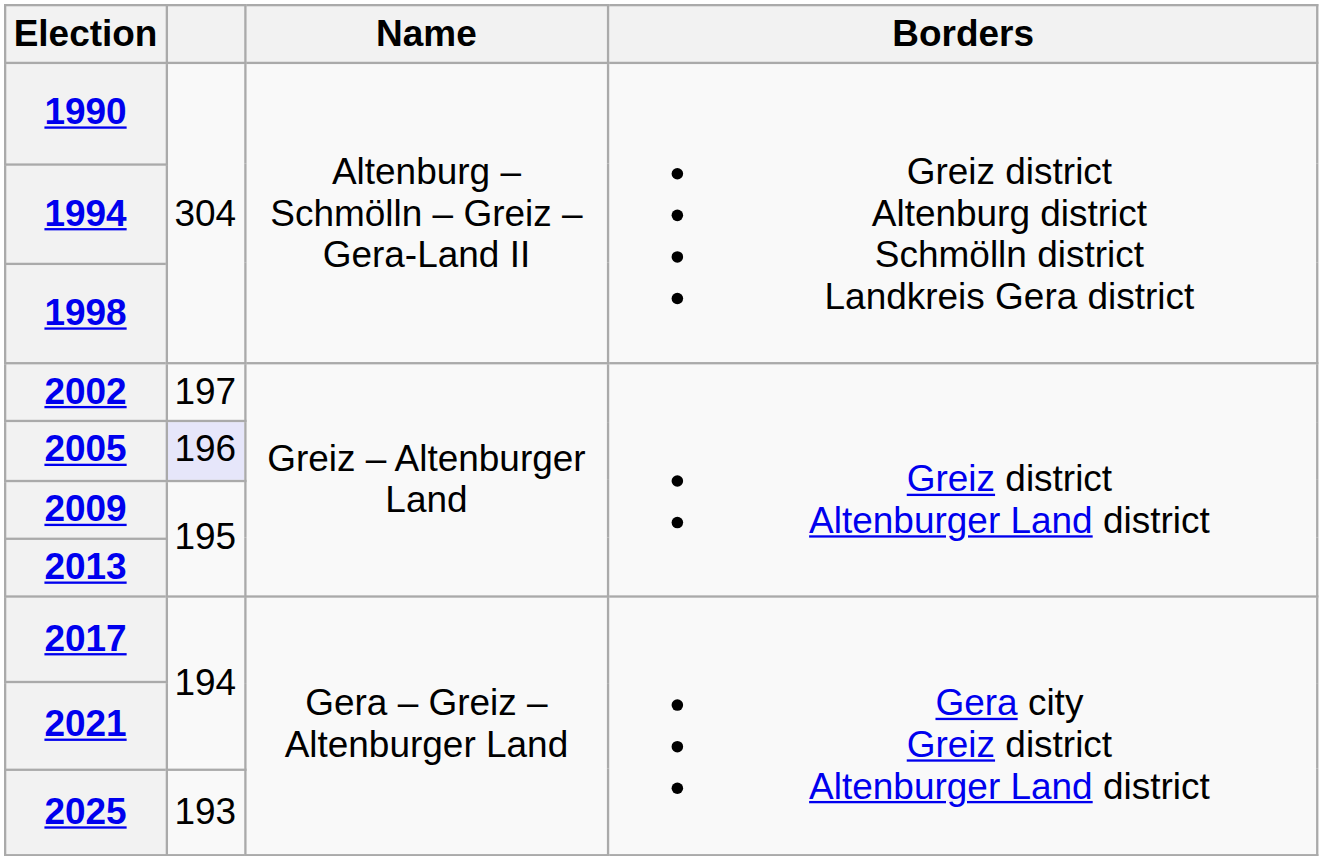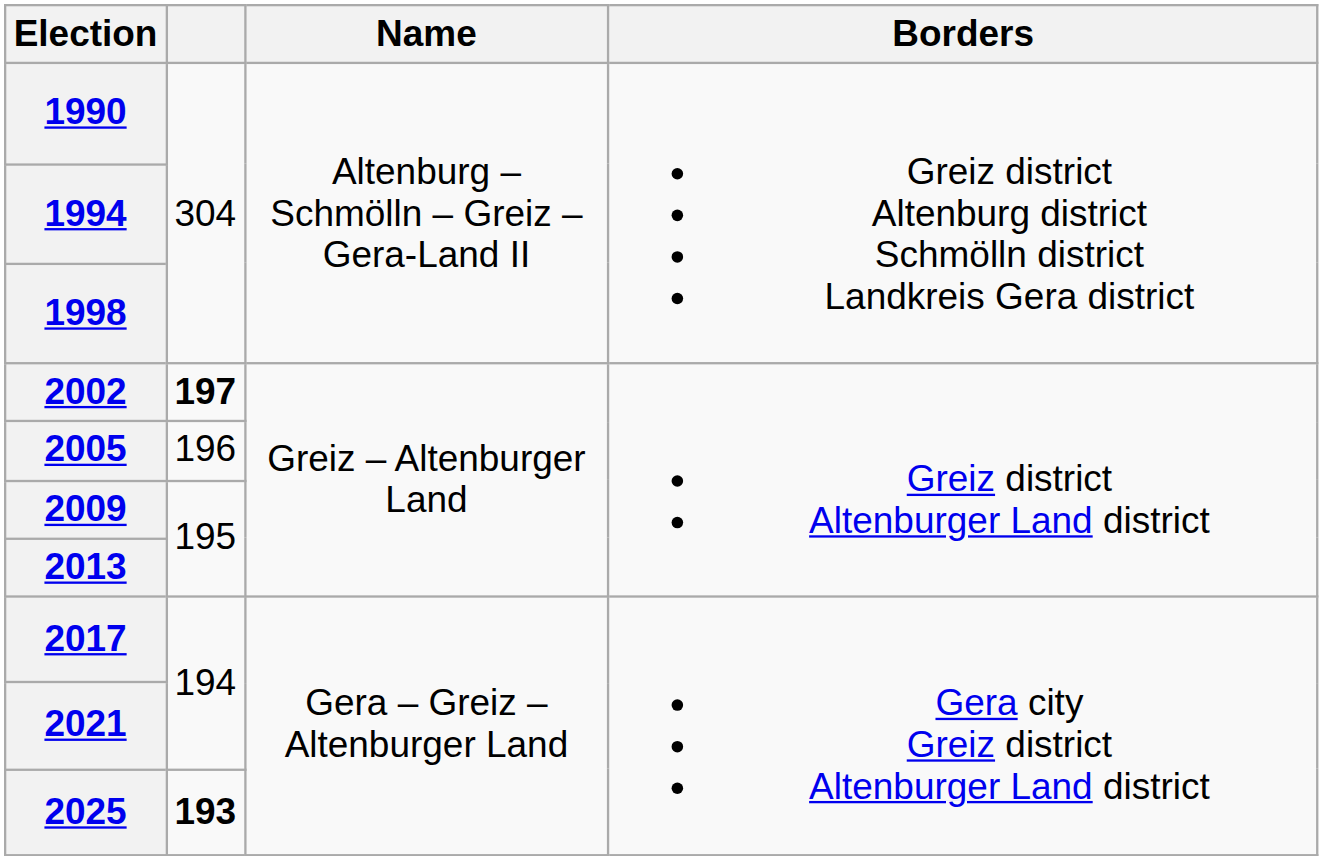(205, 391) normal -> (205, 391) bold
(205, 449) lavender background -> (205, 449) no background
(205, 810) normal -> (205, 810) bold
